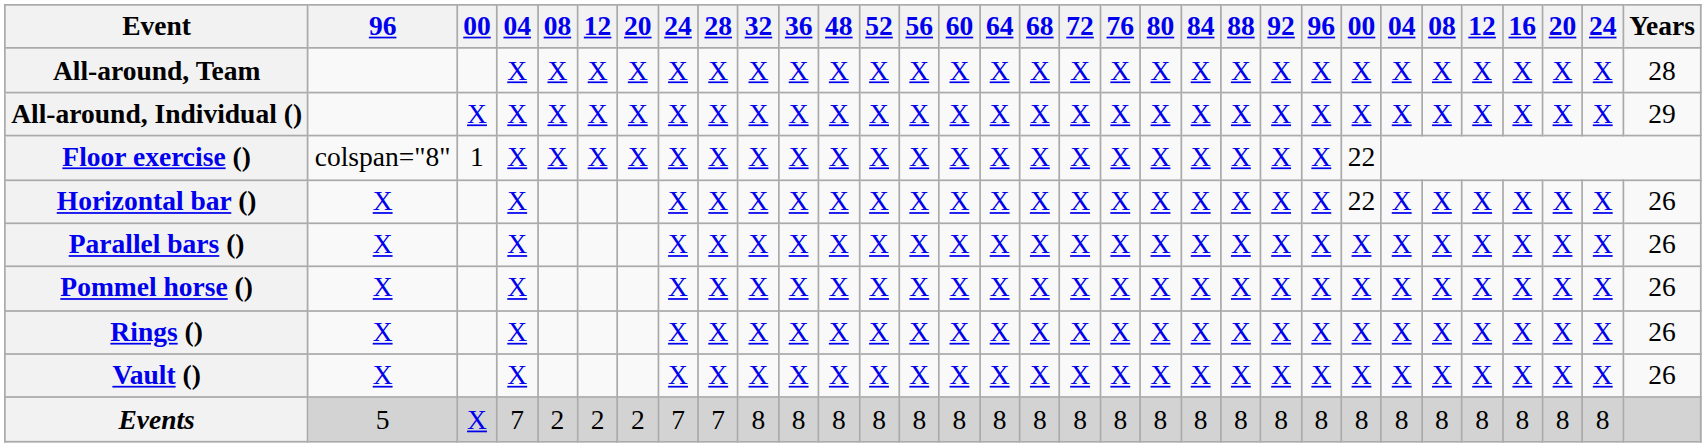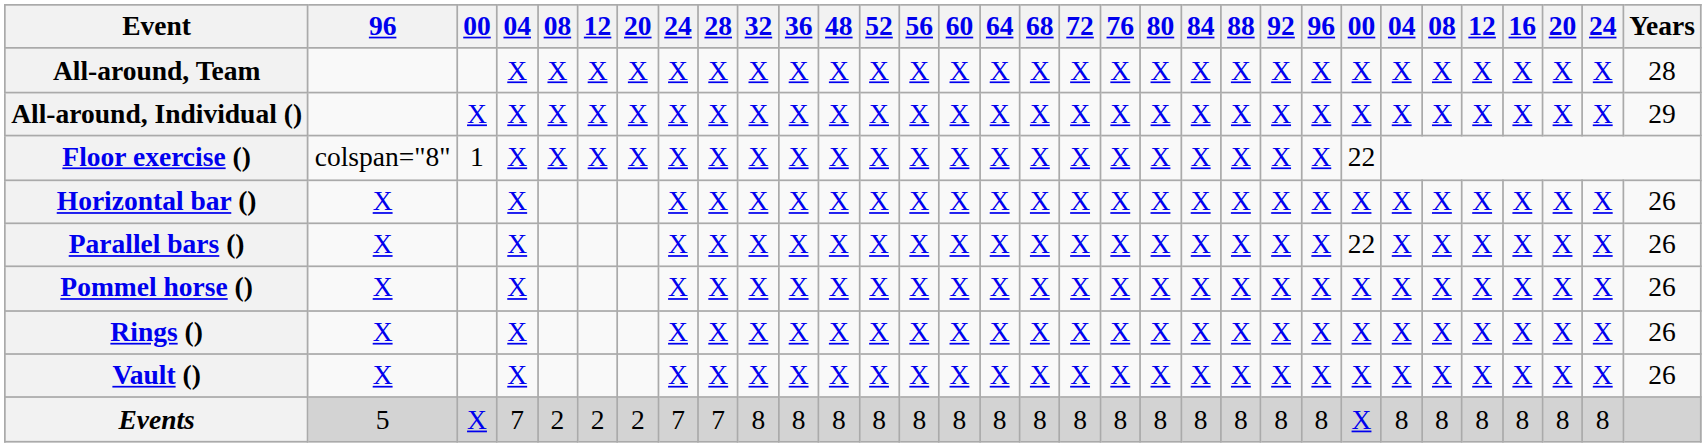(1362, 200) 22 -> (1362, 200) X
(1362, 244) X -> (1362, 244) 22
(1362, 419) 8 -> (1362, 419) X
